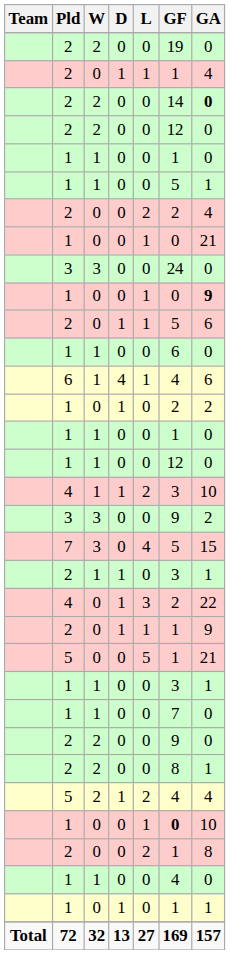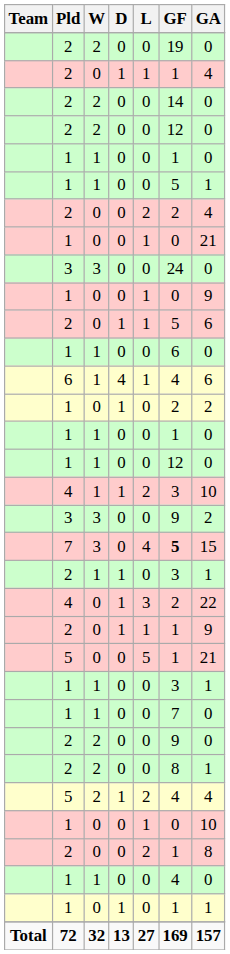(208, 102) bold -> (208, 102) normal
(208, 296) bold -> (208, 296) normal
(175, 546) normal -> (175, 546) bold
(175, 824) bold -> (175, 824) normal
